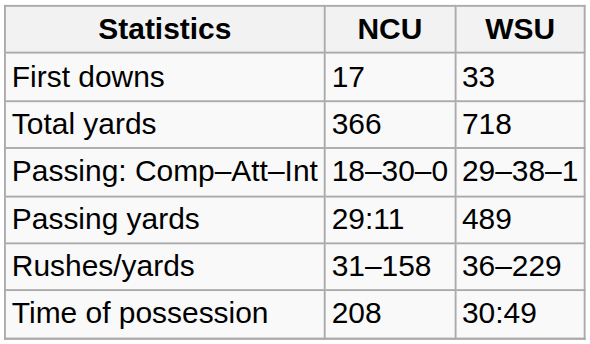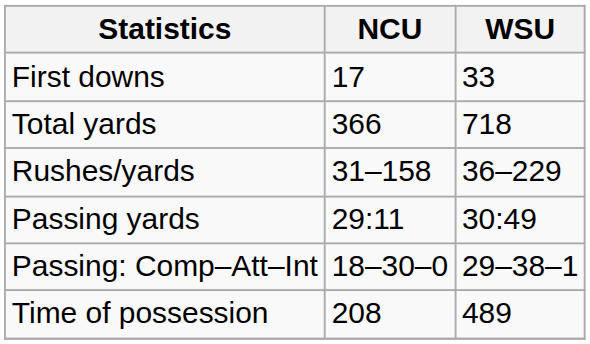rows swapped: (103, 266) <-> (165, 171)
(487, 218) 489 -> (499, 218) 30:49
(499, 313) 30:49 -> (487, 313) 489
